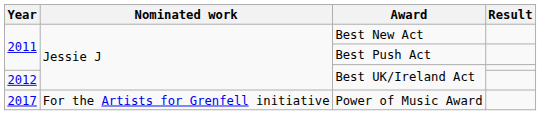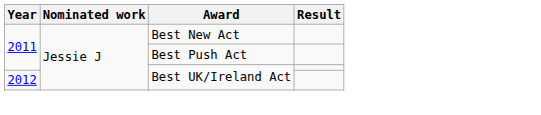- row: (22, 100)
